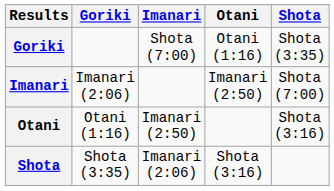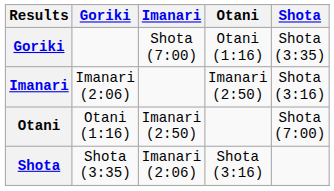(300, 87) Shota (7:00) -> (300, 87) Shota (3:16)
(300, 126) Shota (3:16) -> (300, 126) Shota (7:00)
